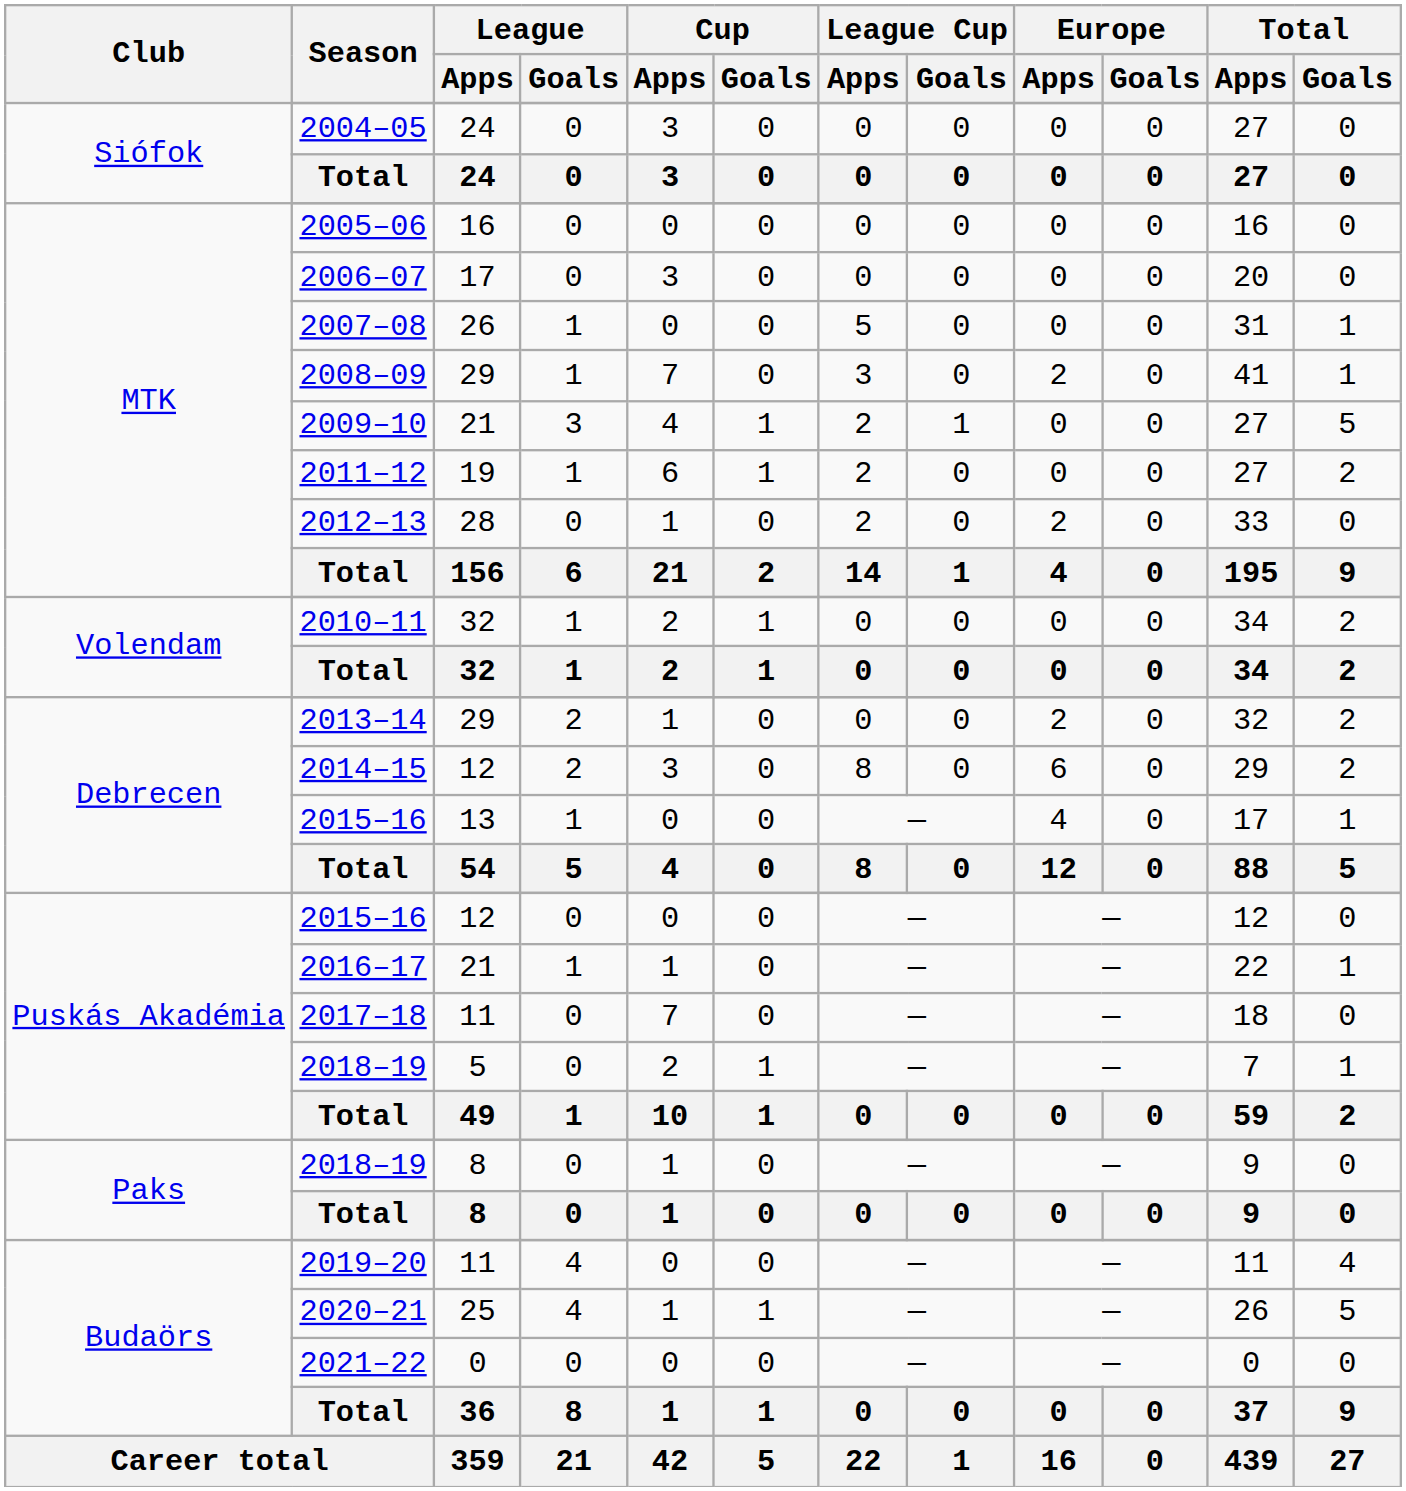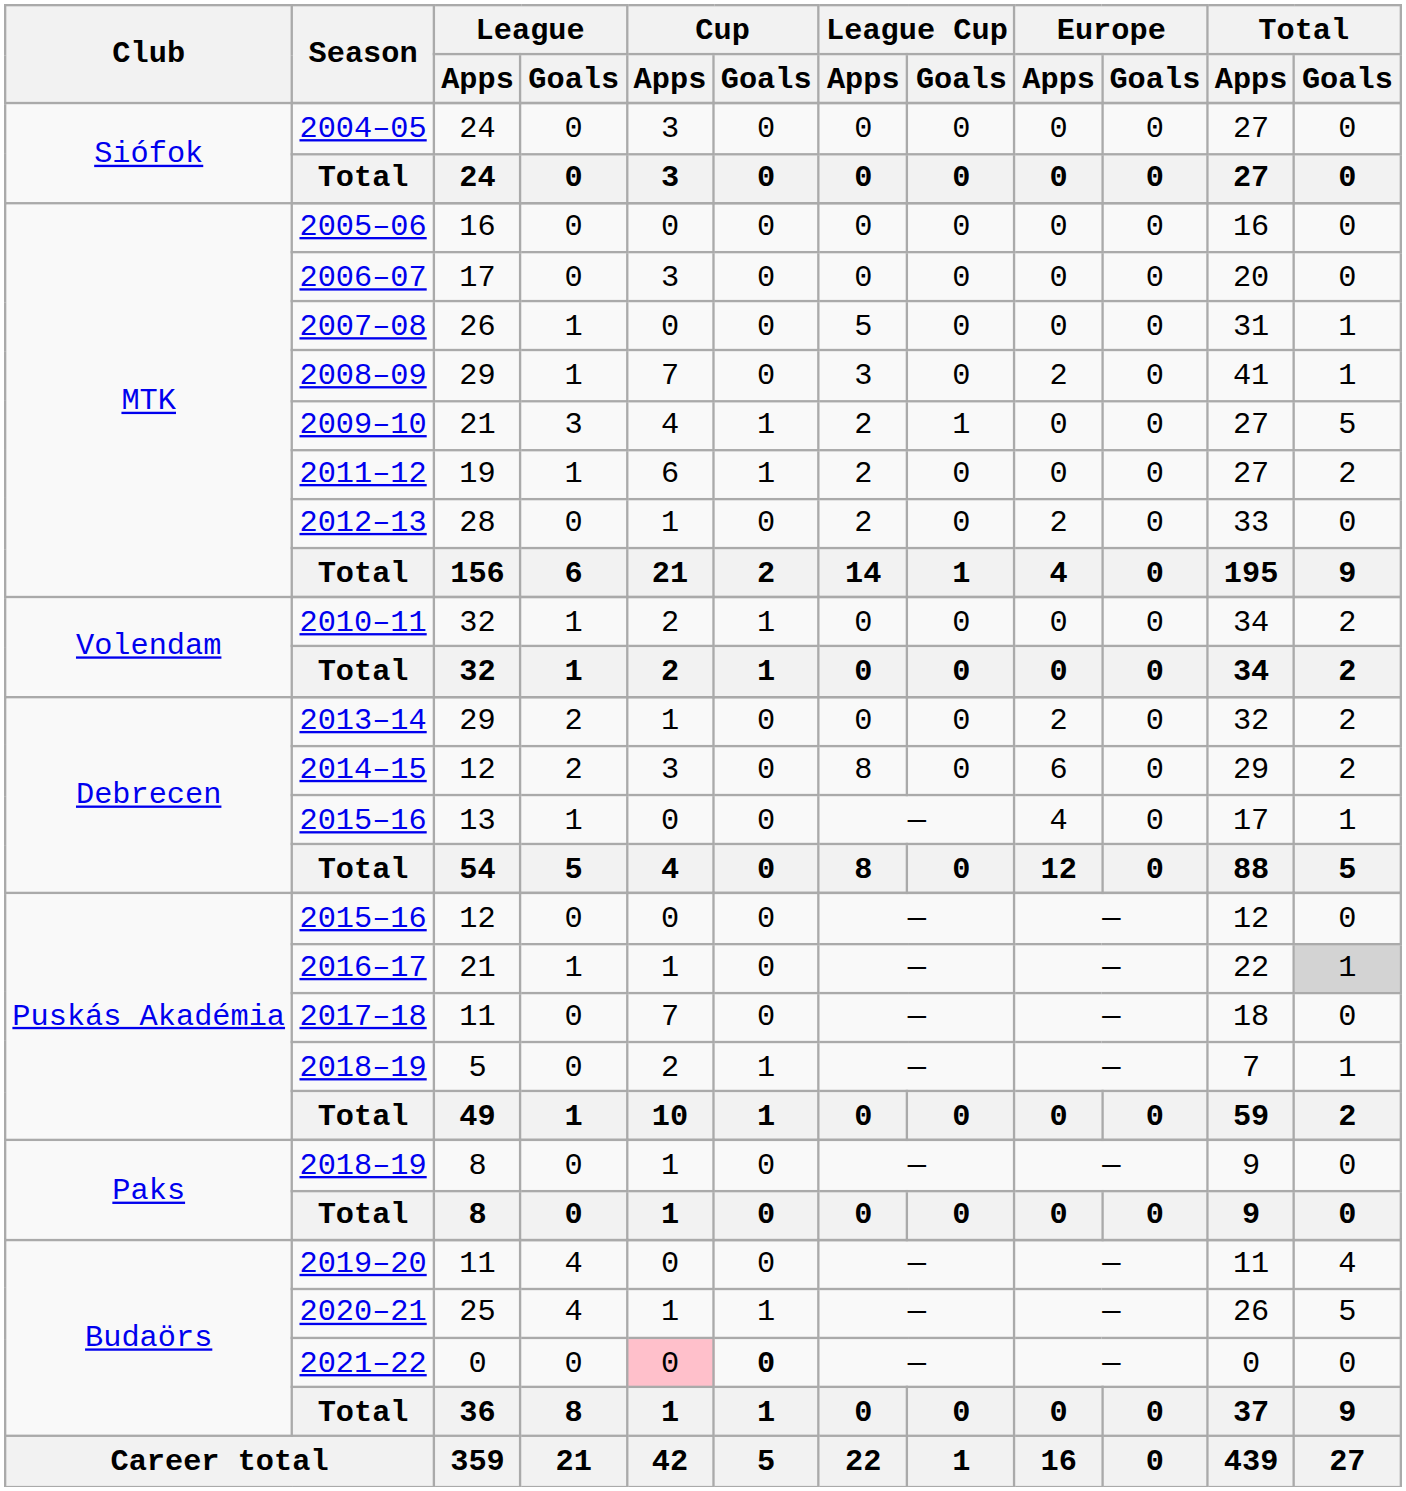(1347, 968) no background -> (1347, 968) lightgrey background
(670, 1363) no background -> (670, 1363) pink background
(766, 1363) normal -> (766, 1363) bold
